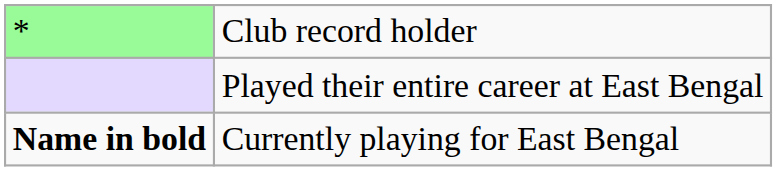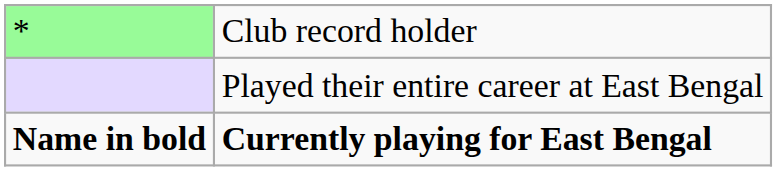(450, 138) normal -> (467, 138) bold
